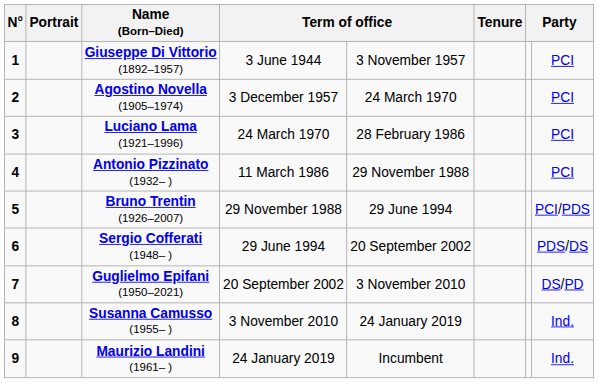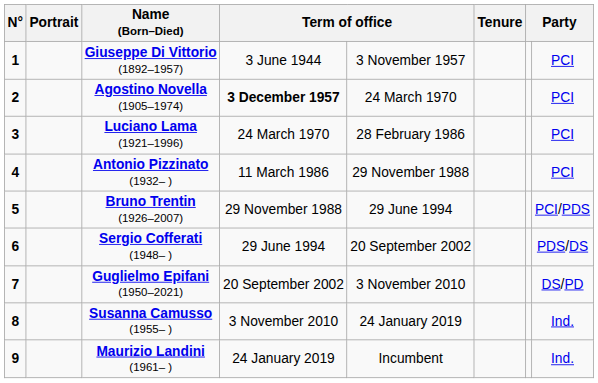(283, 97) normal -> (283, 97) bold
